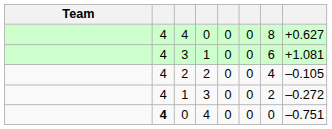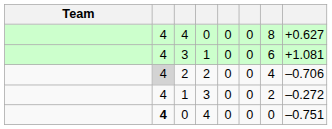(163, 74) no background -> (163, 74) lightgrey background
(305, 74) –0.105 -> (305, 74) –0.706
